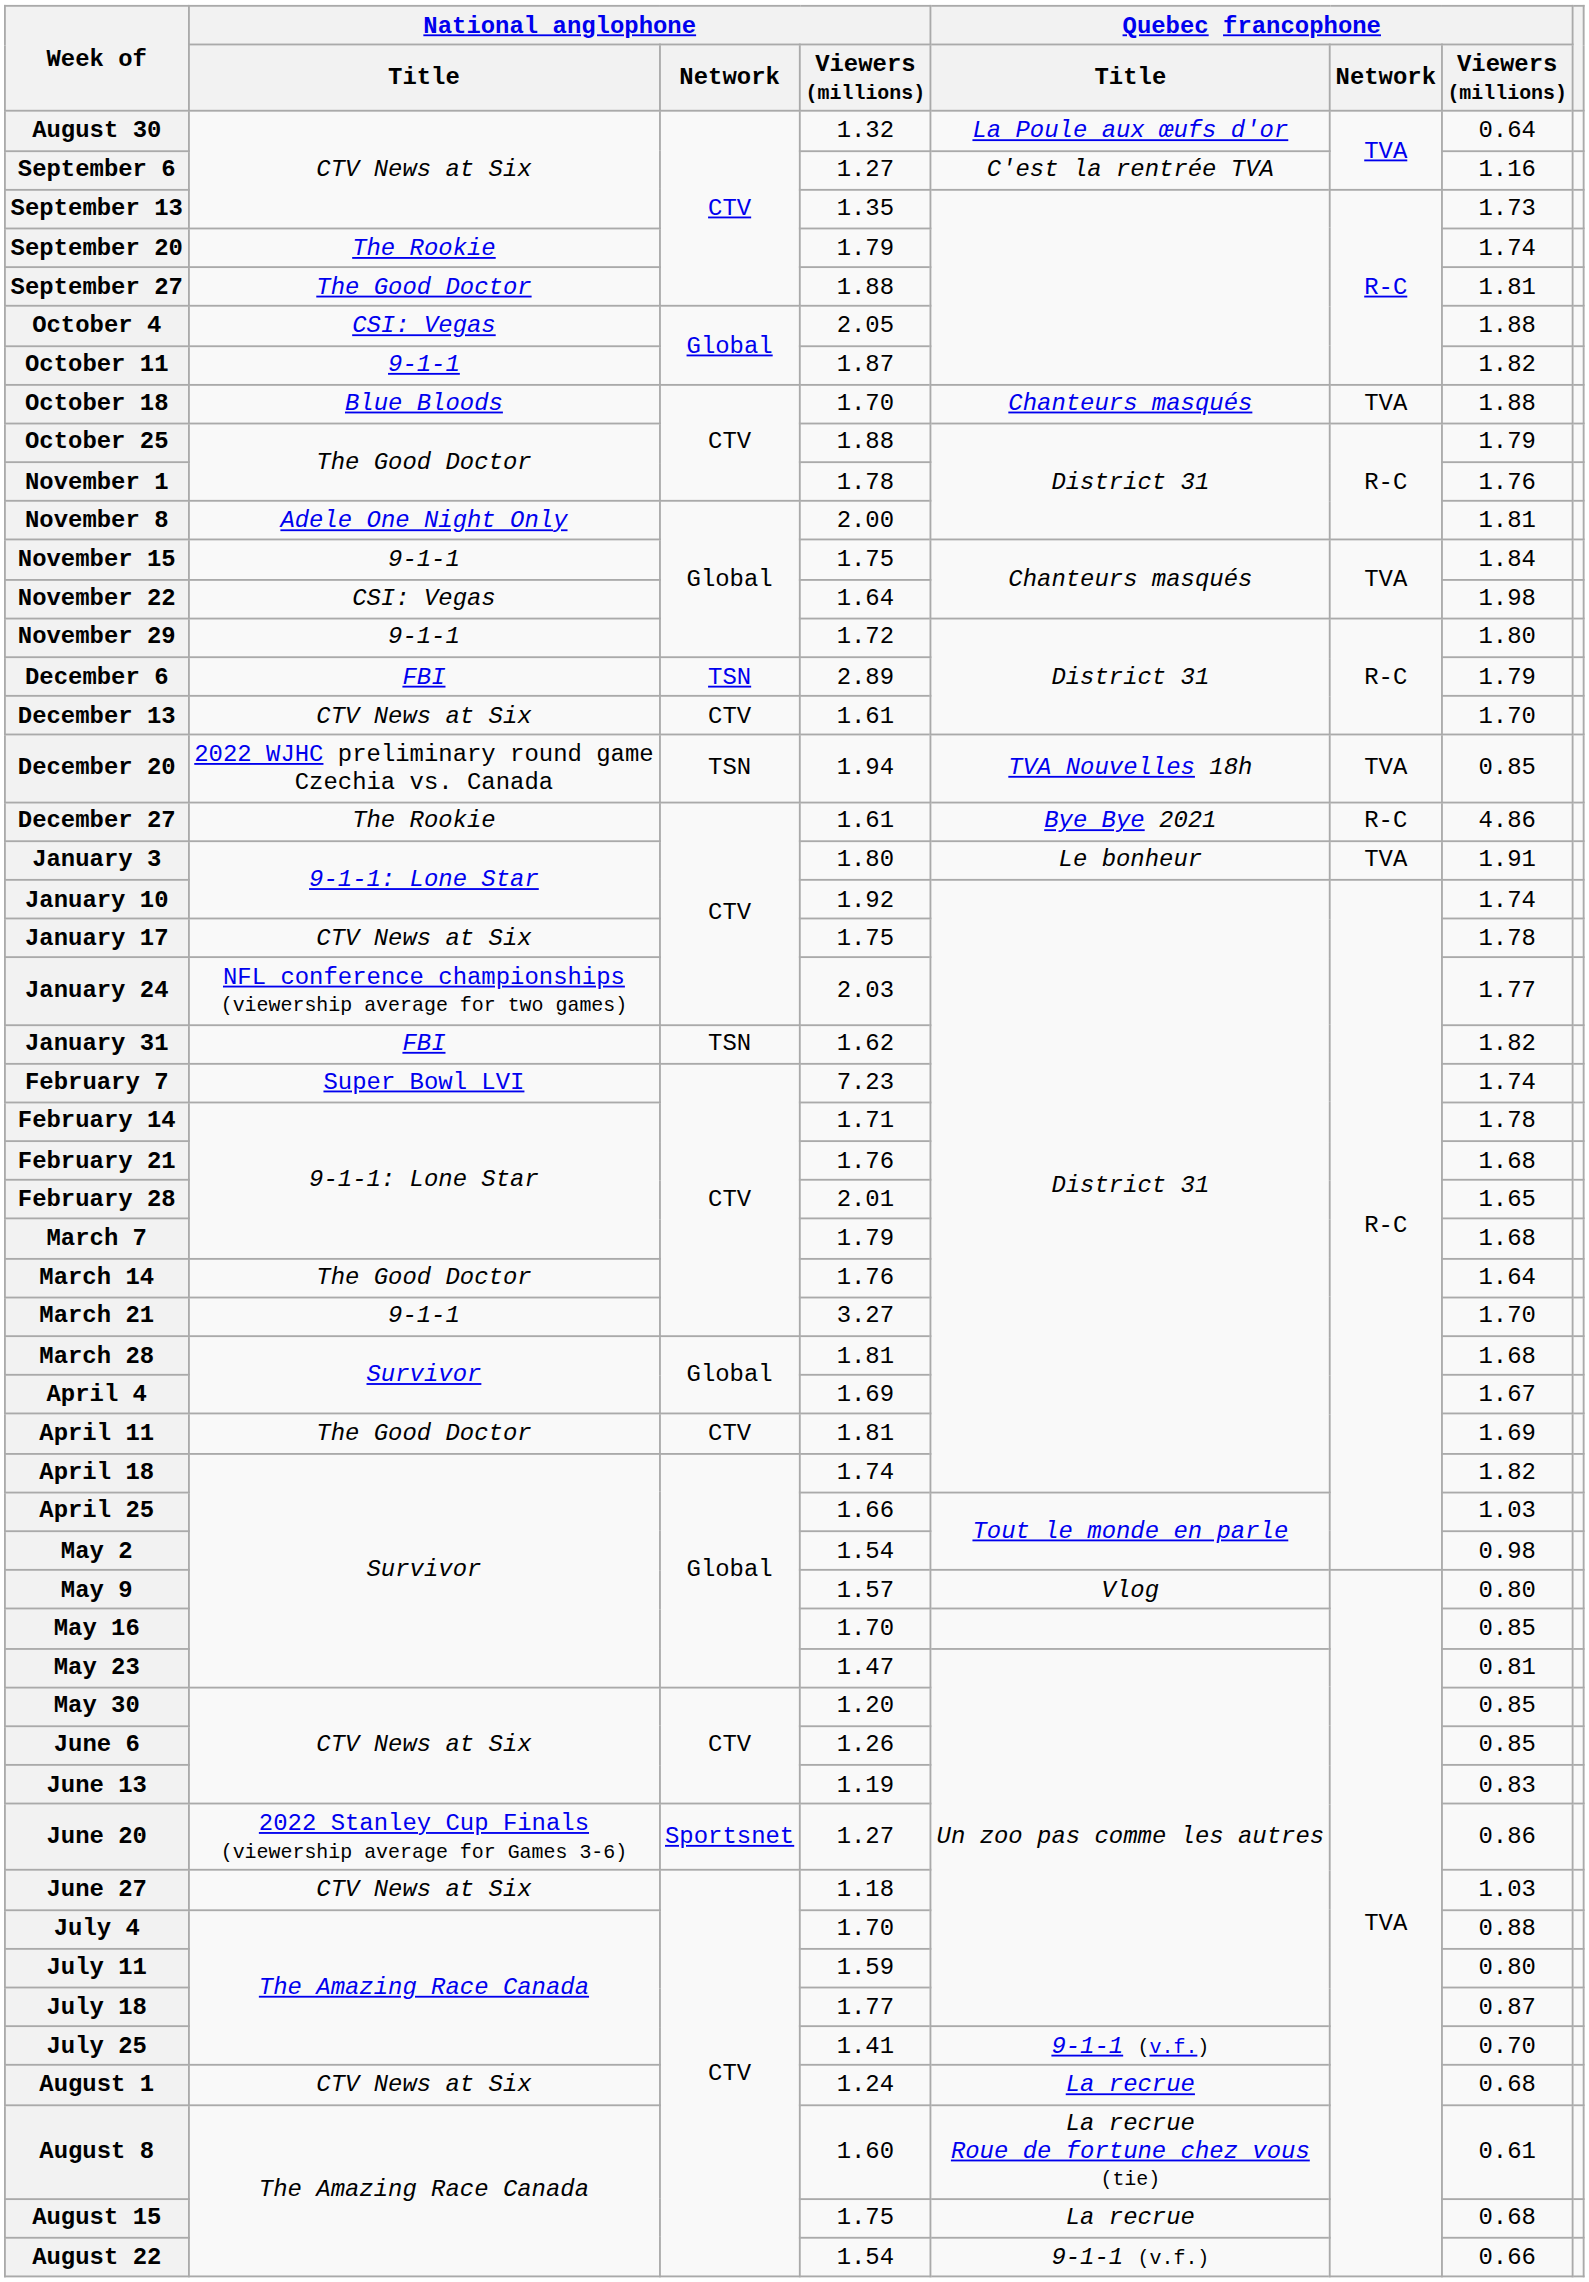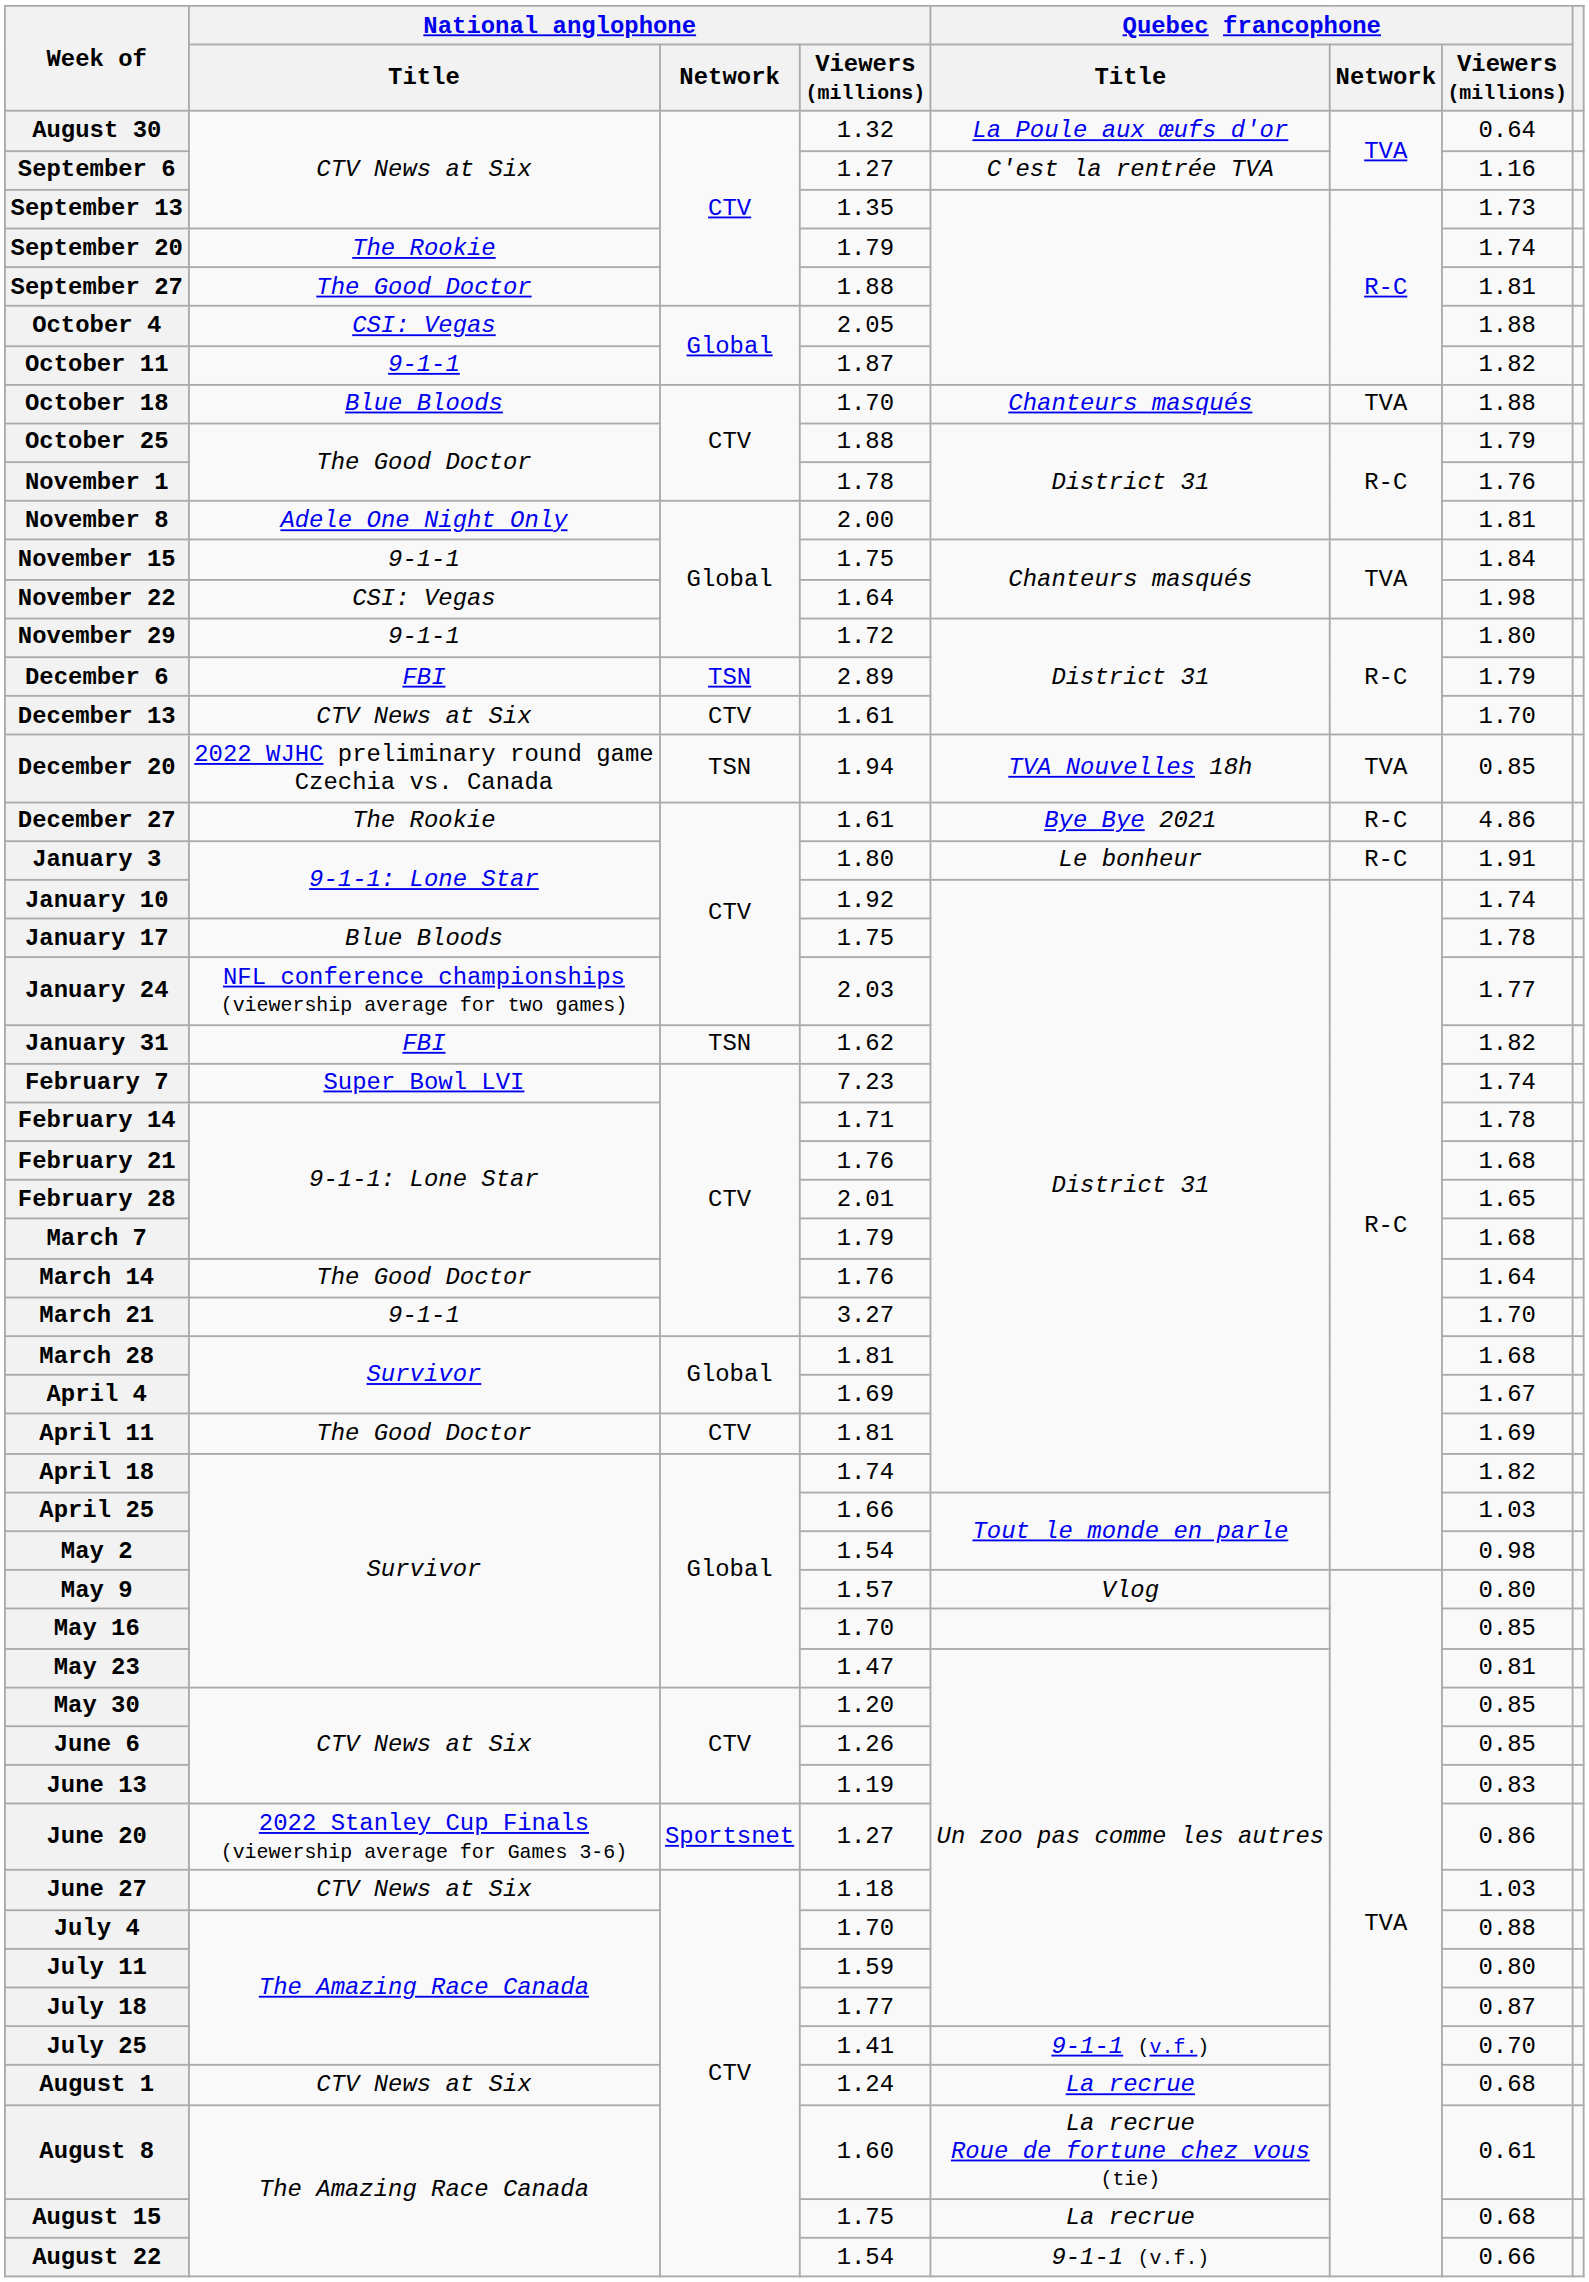(1386, 860) TVA -> (1386, 860) R-C
(424, 938) CTV News at Six -> (424, 938) Blue Bloods
